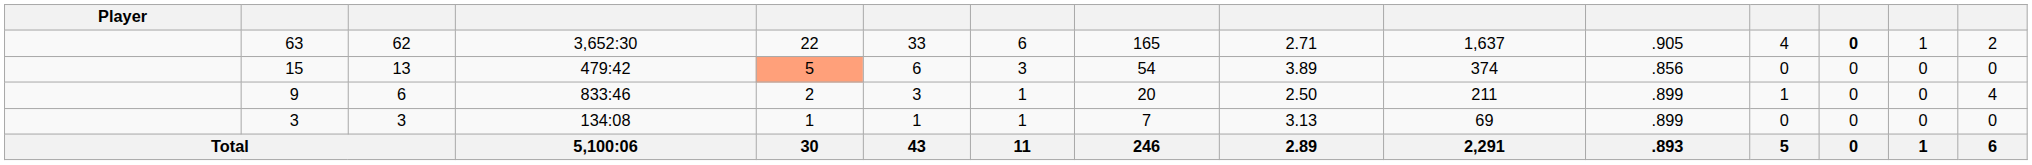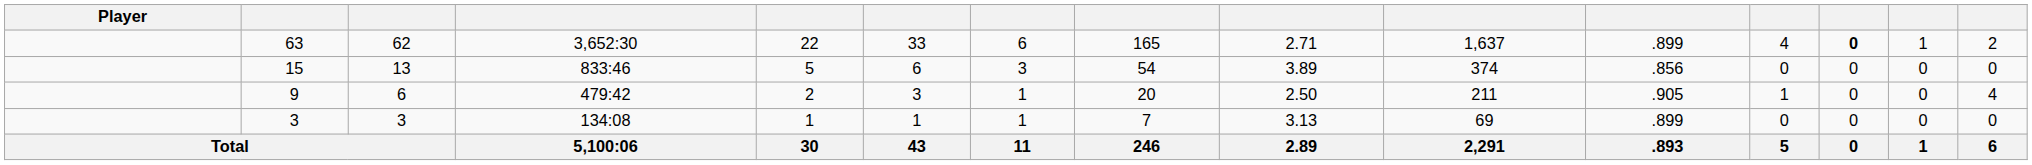(1668, 43) .905 -> (1668, 43) .899
(606, 69) 479:42 -> (606, 69) 833:46
(810, 69) lightsalmon background -> (810, 69) no background
(606, 95) 833:46 -> (606, 95) 479:42
(1668, 95) .899 -> (1668, 95) .905
